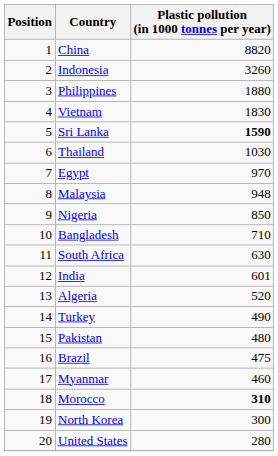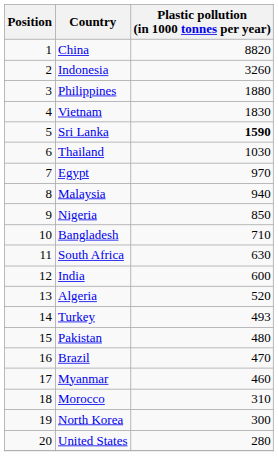(261, 193) 948 -> (261, 193) 940
(261, 276) 601 -> (261, 276) 600
(261, 317) 490 -> (261, 317) 493
(261, 358) 475 -> (261, 358) 470
(261, 399) bold -> (261, 399) normal
